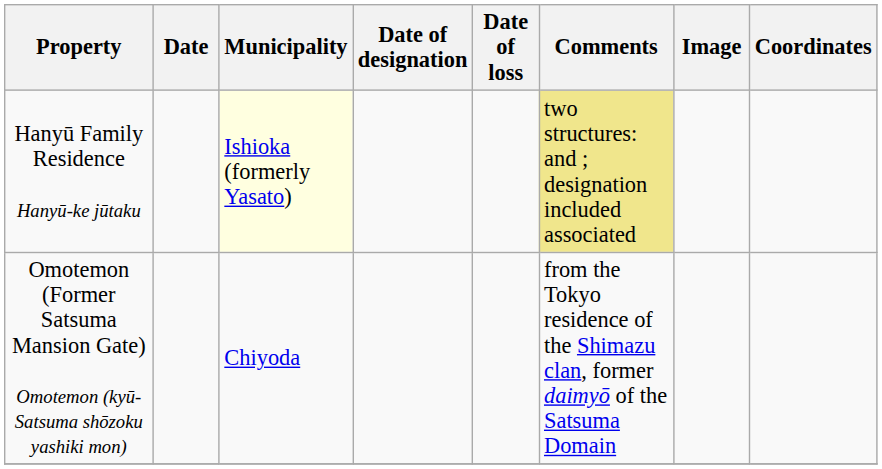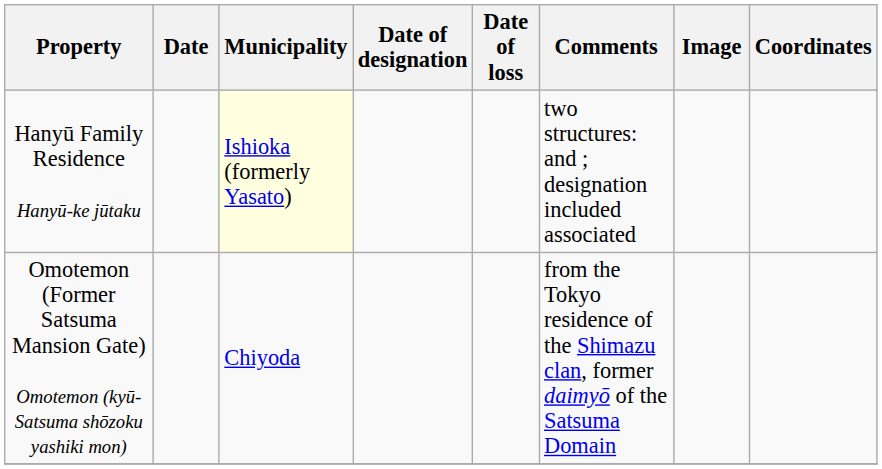(596, 171) khaki background -> (596, 171) no background
